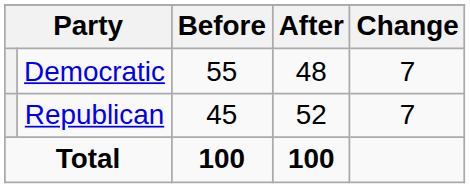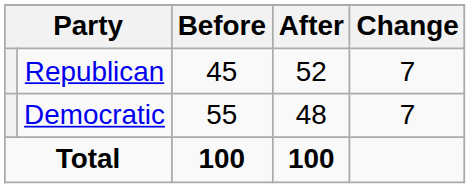rows swapped: (95, 70) <-> (95, 114)
